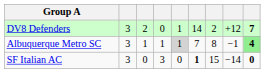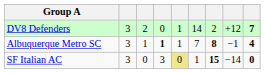(162, 44) normal -> (162, 44) bold
(180, 44) lightgrey background -> (180, 44) no background
(214, 44) normal -> (214, 44) bold
(252, 44) lightgreen background -> (252, 44) no background
(180, 60) no background -> (180, 60) khaki background
(197, 60) bold -> (197, 60) normal
(214, 60) normal -> (214, 60) bold
